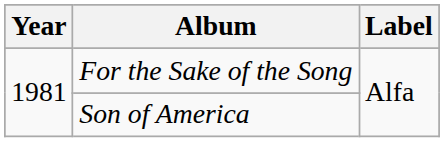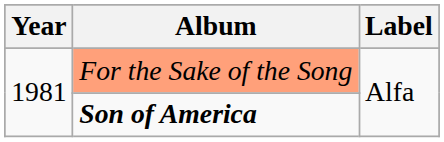(216, 70) no background -> (216, 70) lightsalmon background
(164, 114) normal -> (168, 114) bold
